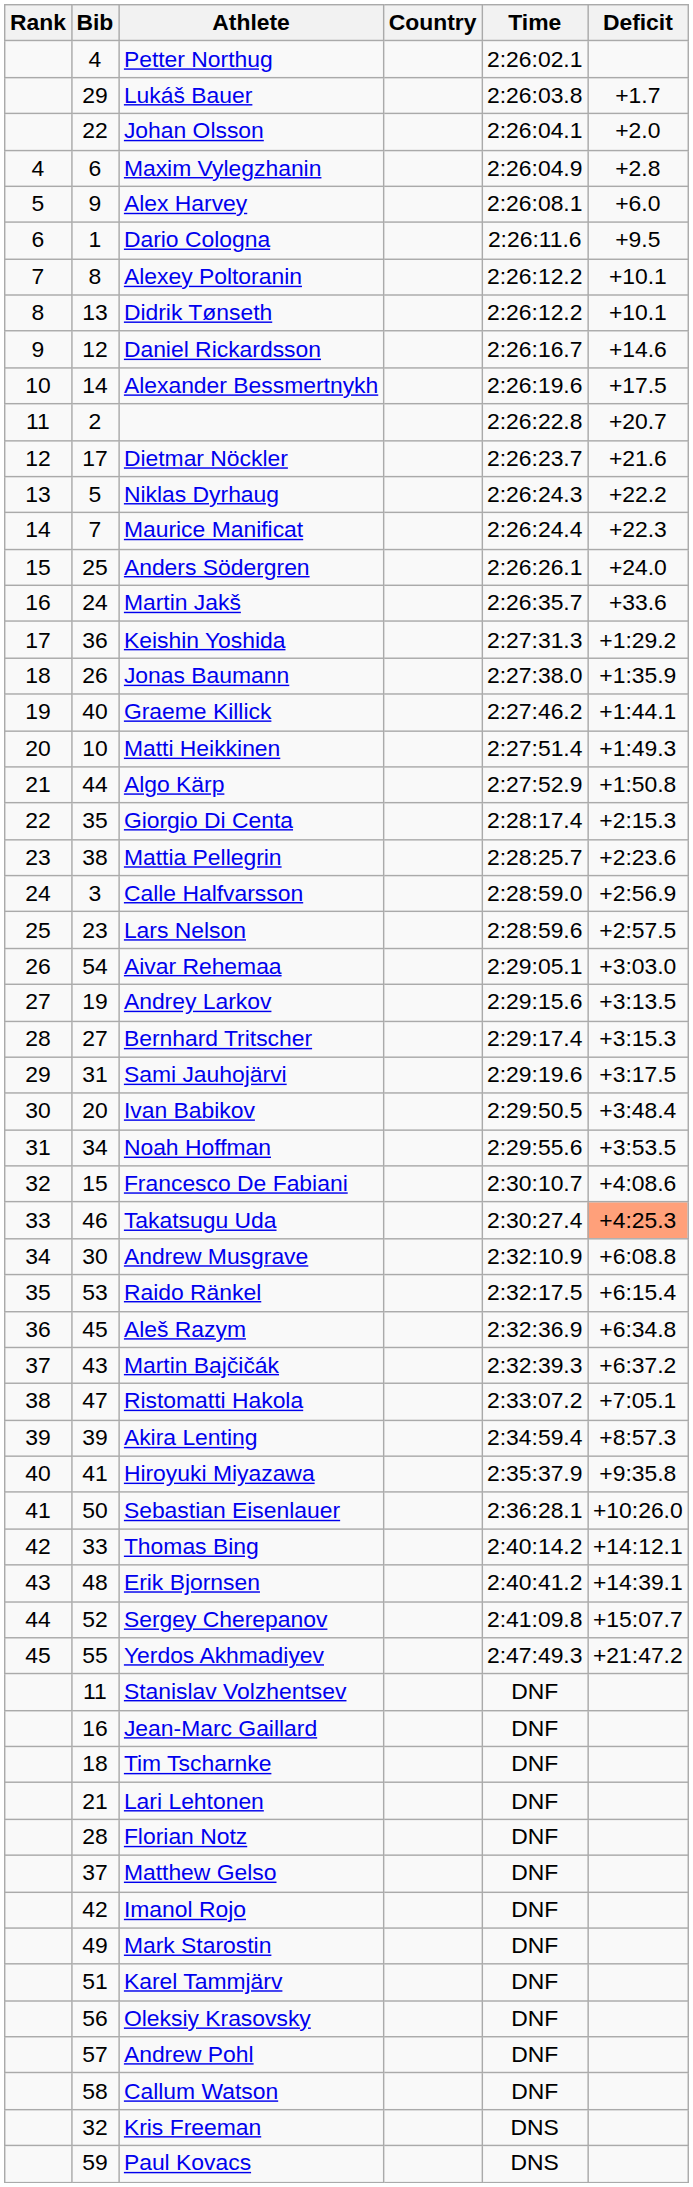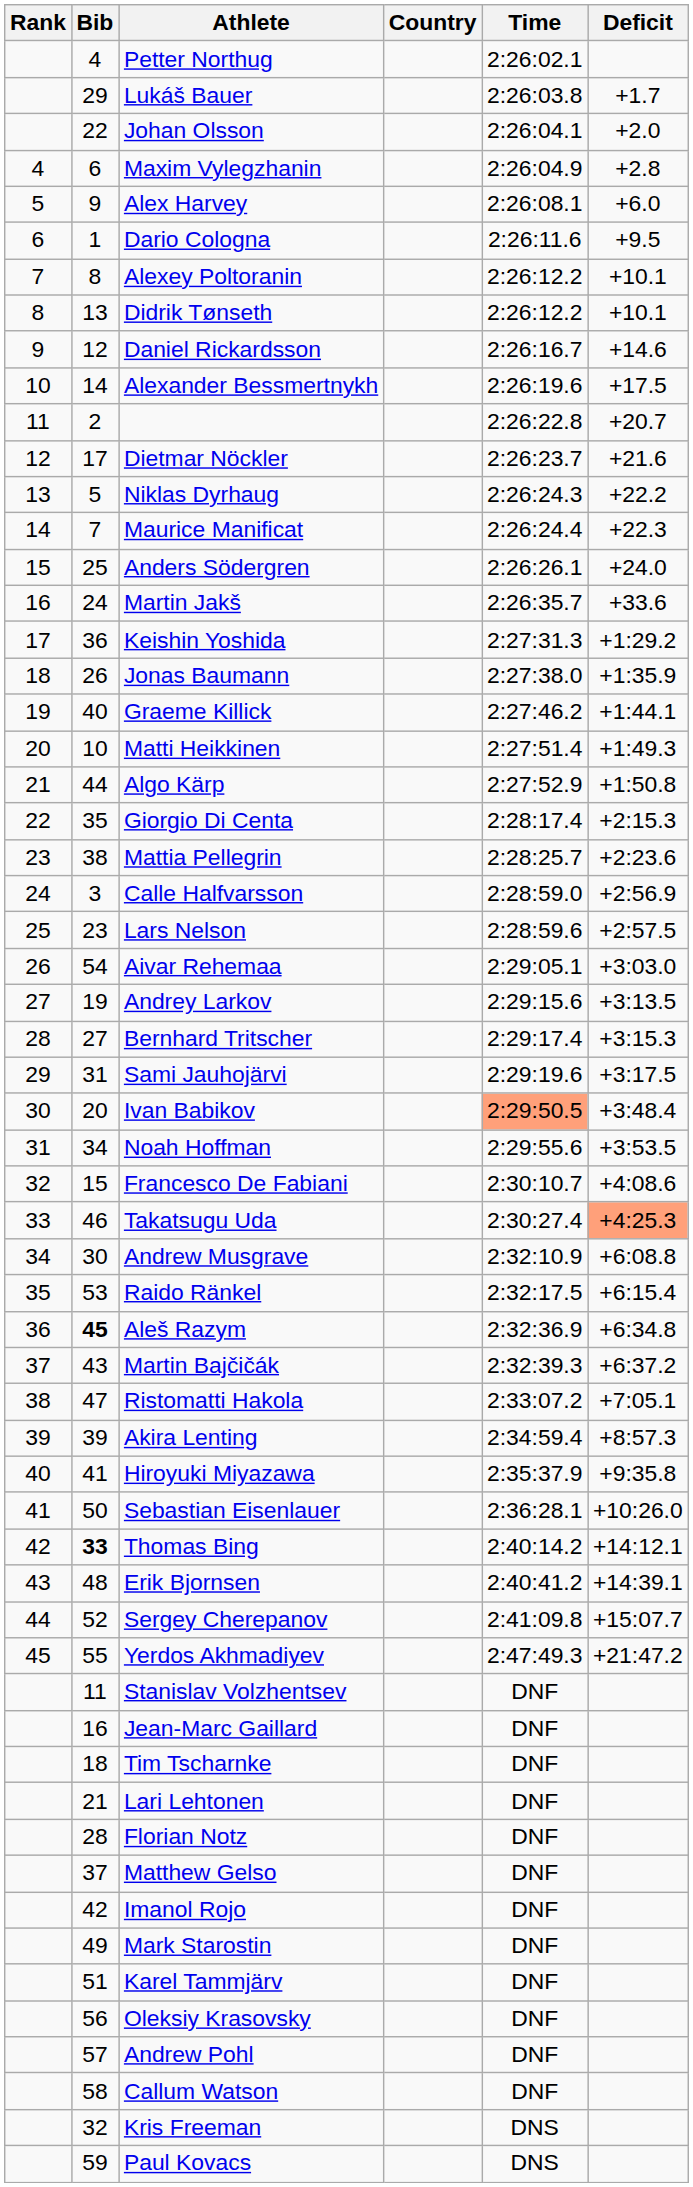(535, 1111) no background -> (535, 1111) lightsalmon background
(95, 1328) normal -> (95, 1328) bold
(95, 1546) normal -> (95, 1546) bold
